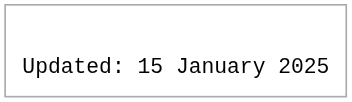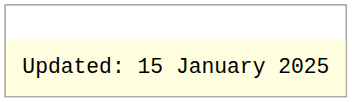(176, 67) no background -> (176, 67) lightyellow background
